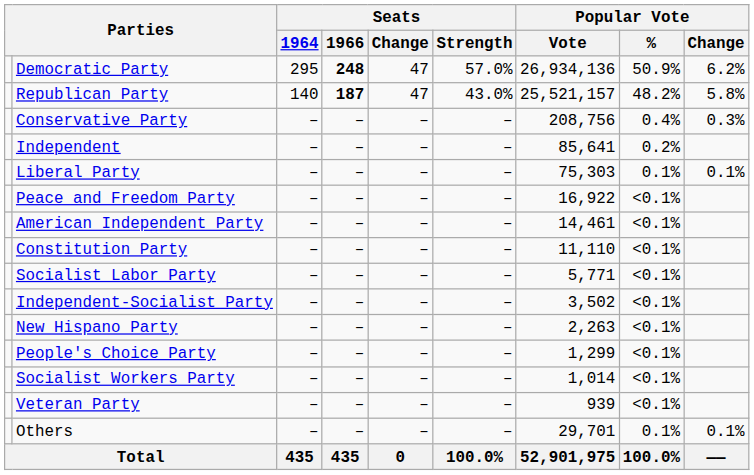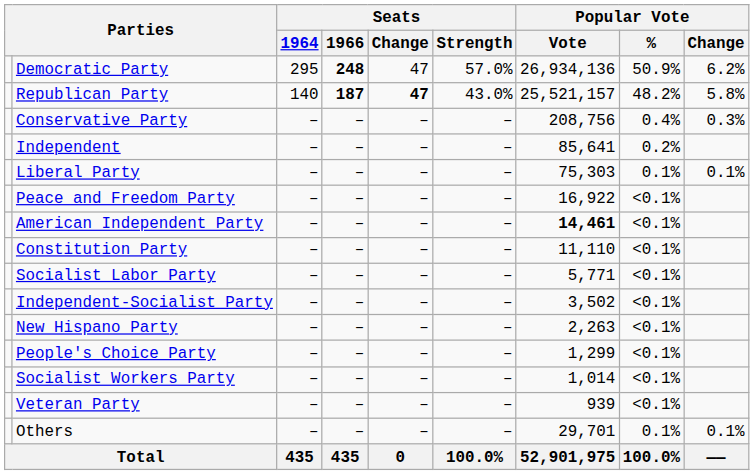(419, 95) normal -> (419, 95) bold
(587, 224) normal -> (587, 224) bold
